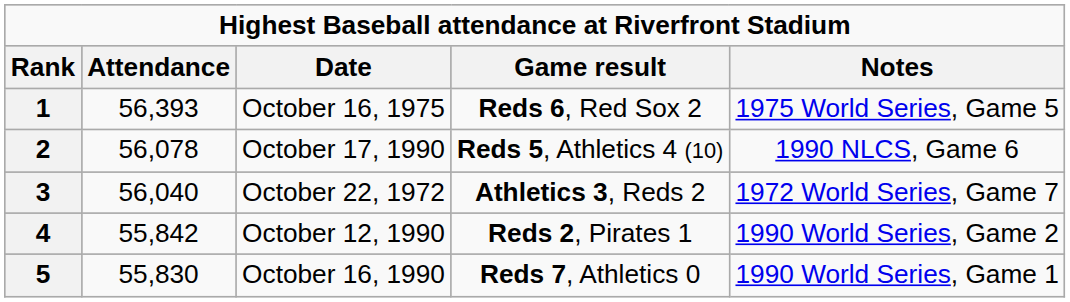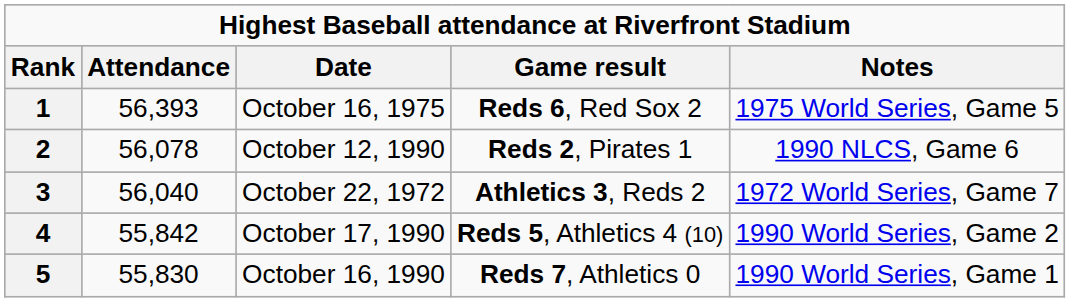(343, 150) October 17, 1990 -> (343, 150) October 12, 1990
(590, 150) Reds 5, Athletics 4 (10) -> (590, 150) Reds 2, Pirates 1
(343, 233) October 12, 1990 -> (343, 233) October 17, 1990
(590, 233) Reds 2, Pirates 1 -> (590, 233) Reds 5, Athletics 4 (10)
